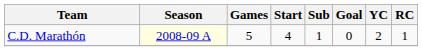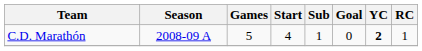(183, 35) lightyellow background -> (183, 35) no background
(378, 35) normal -> (378, 35) bold
